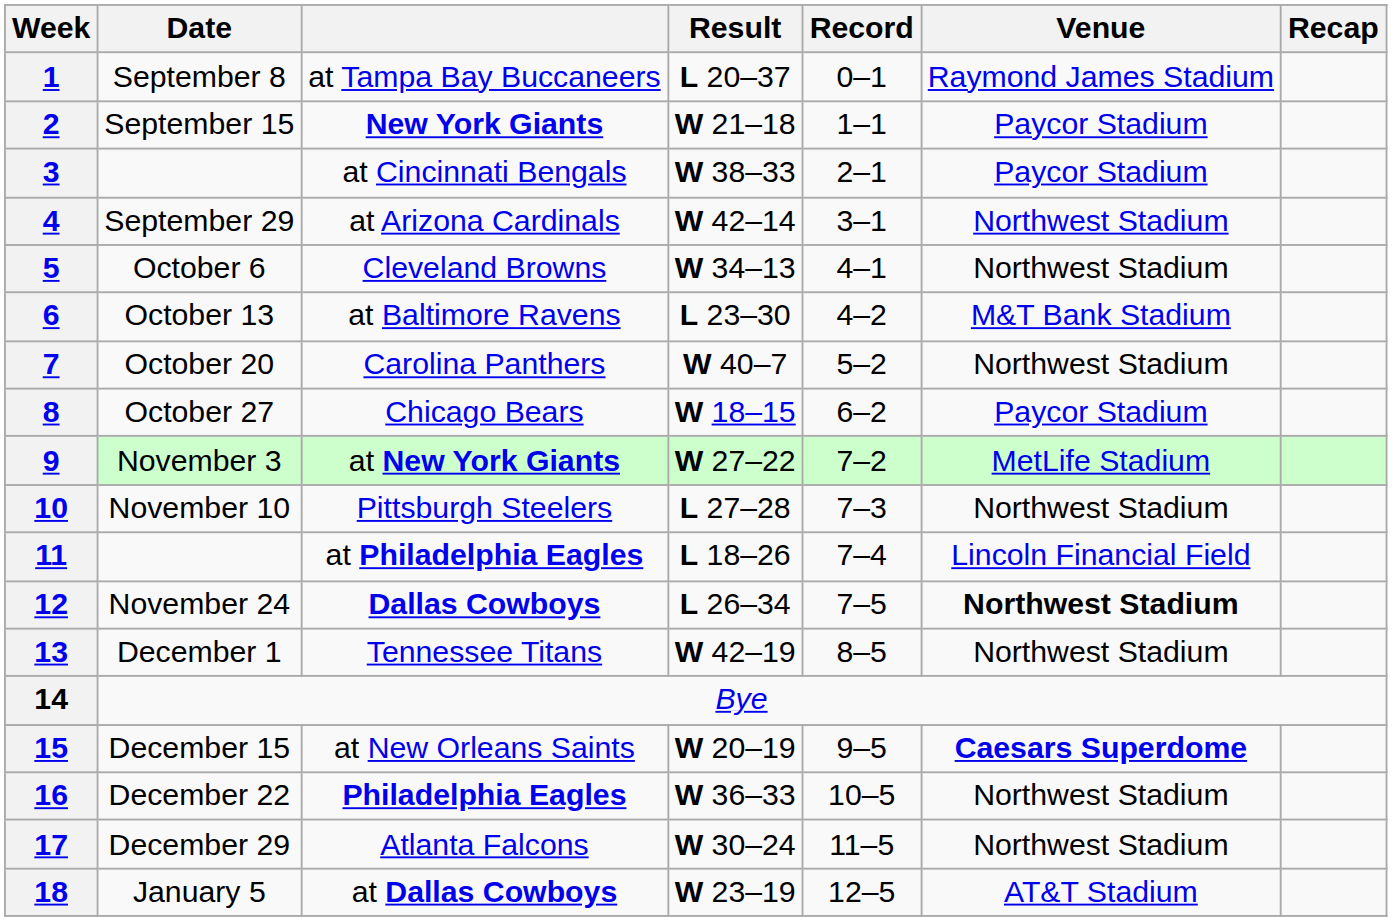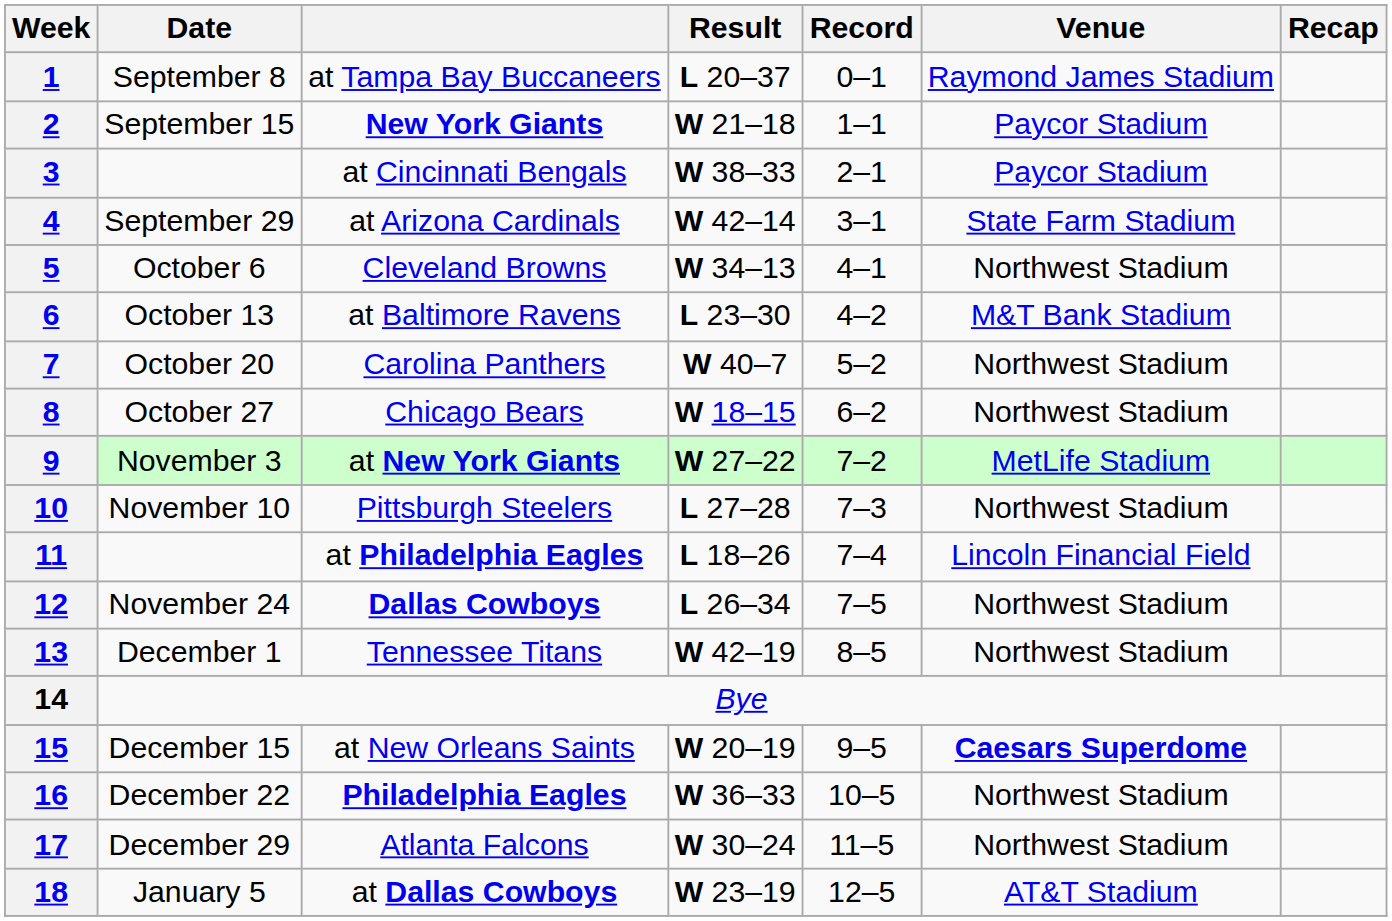(1101, 220) Northwest Stadium -> (1101, 220) State Farm Stadium
(1101, 412) Paycor Stadium -> (1101, 412) Northwest Stadium
(1101, 603) bold -> (1101, 603) normal
